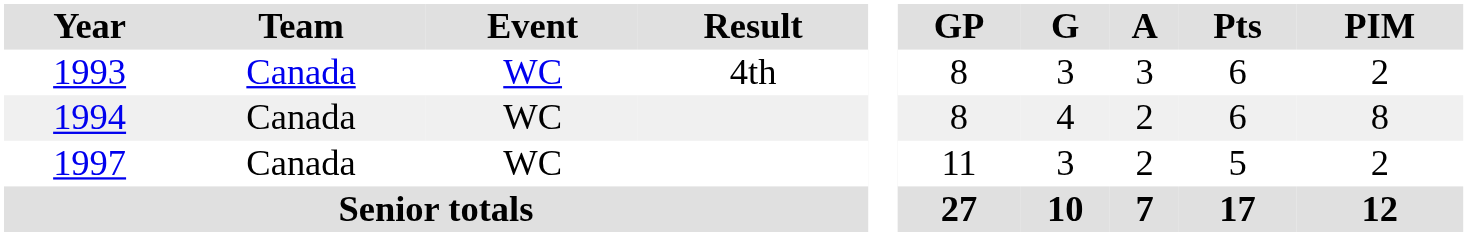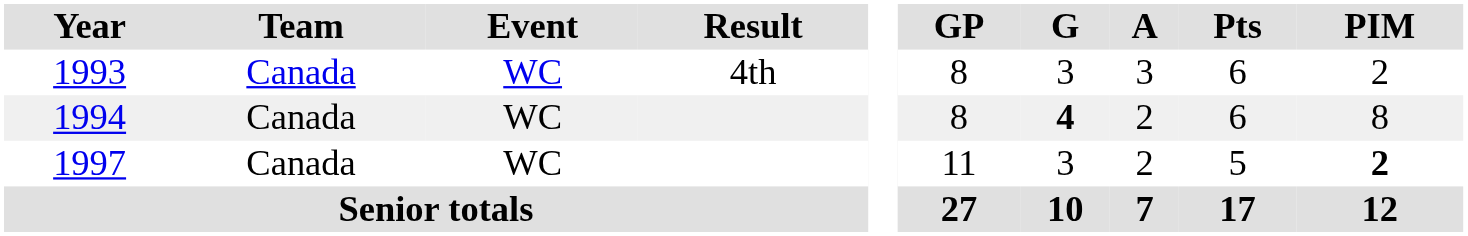(1065, 117) normal -> (1065, 117) bold
(1380, 162) normal -> (1380, 162) bold
